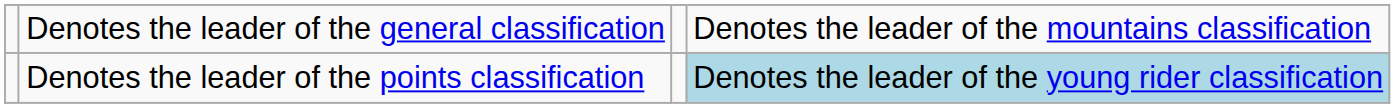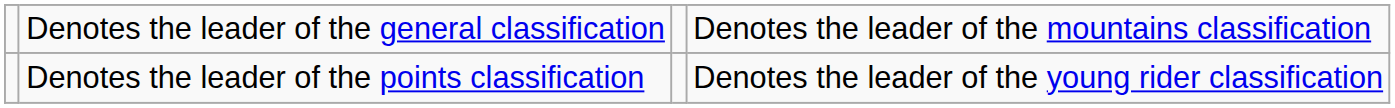(1038, 77) lightblue background -> (1038, 77) no background
